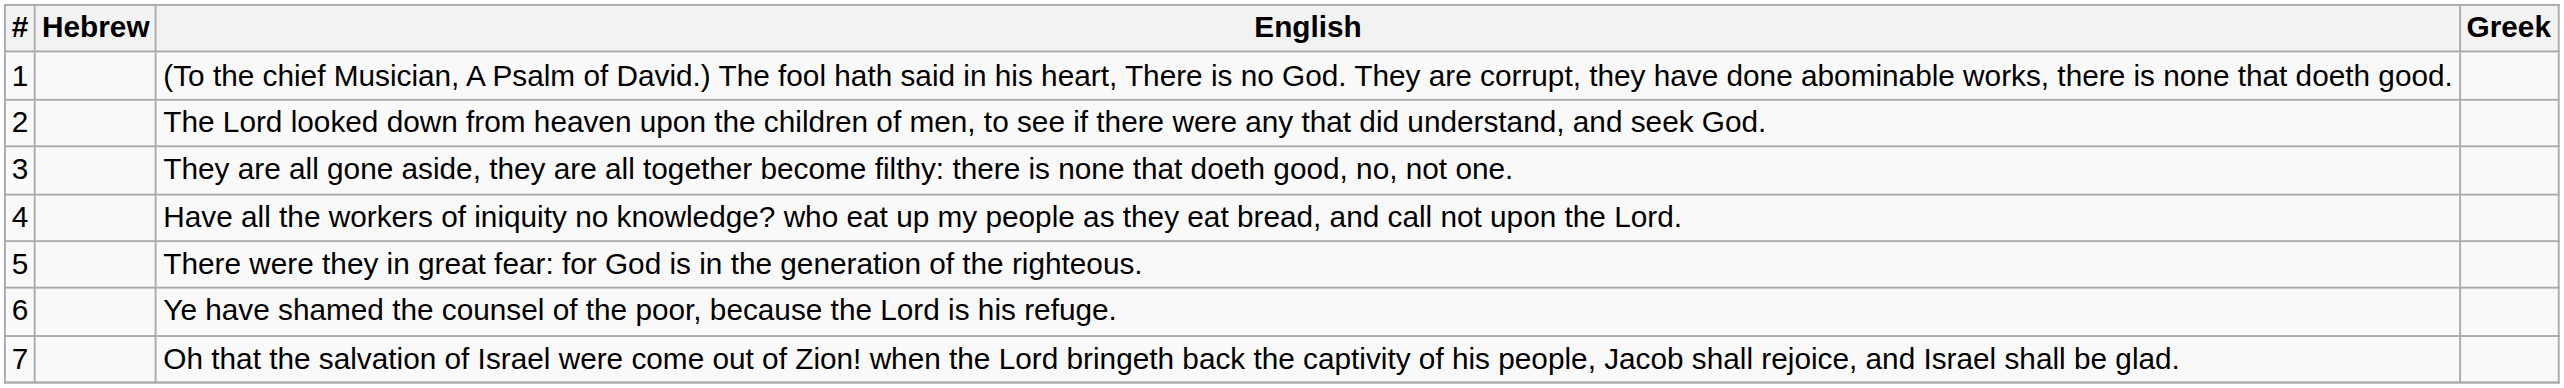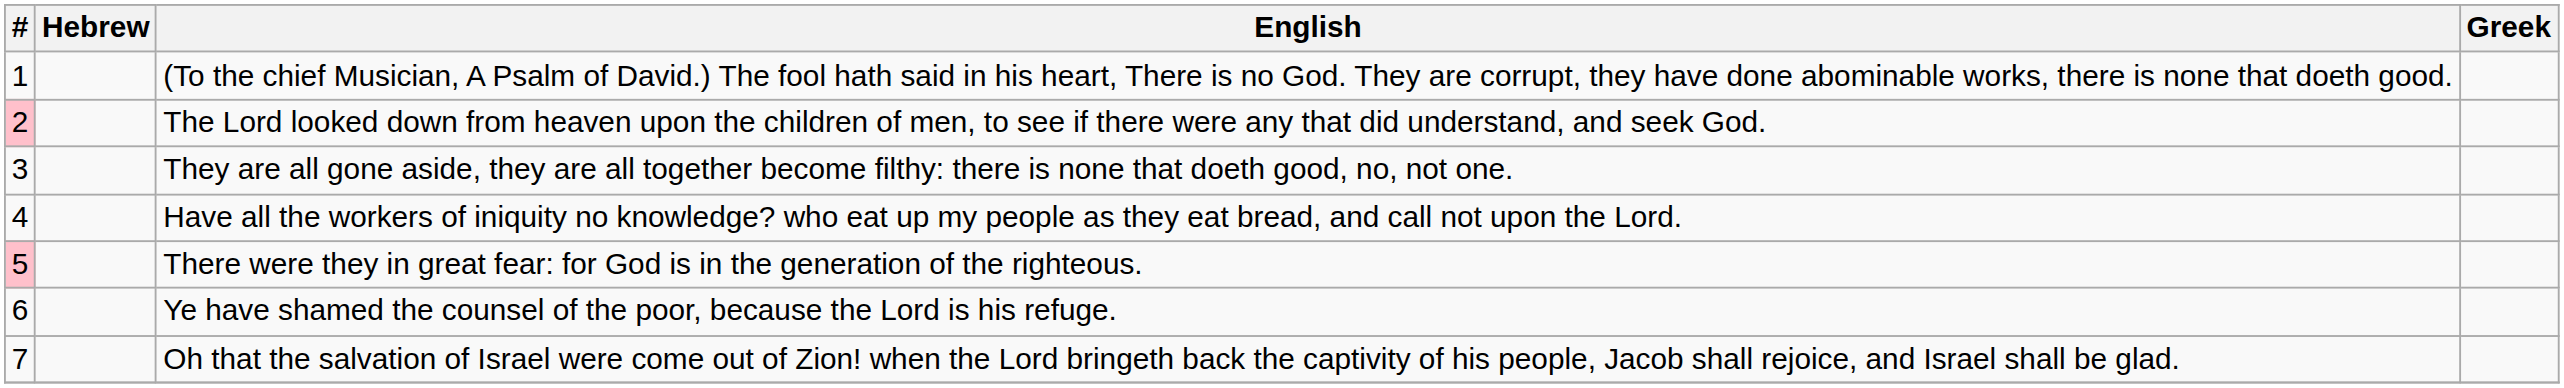(20, 122) no background -> (20, 122) pink background
(20, 264) no background -> (20, 264) pink background
